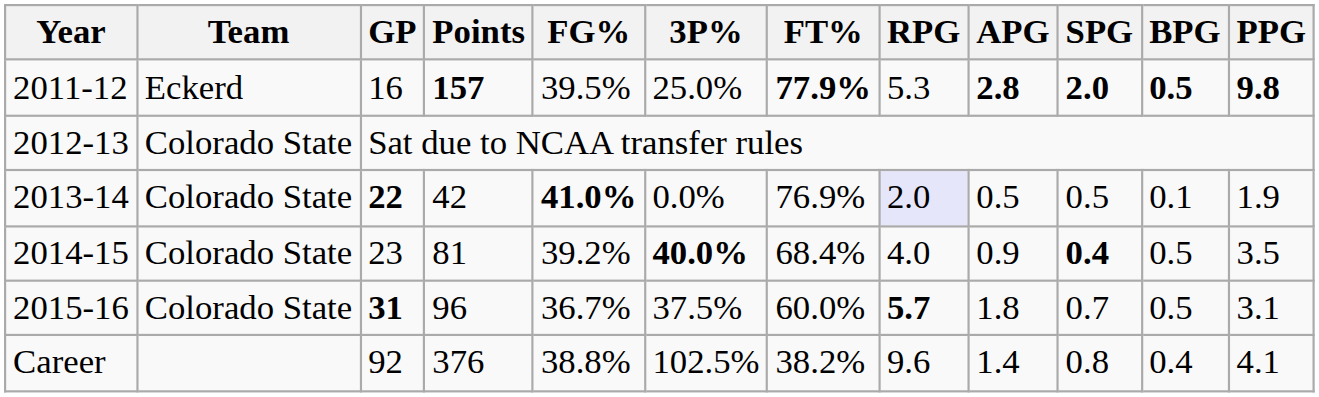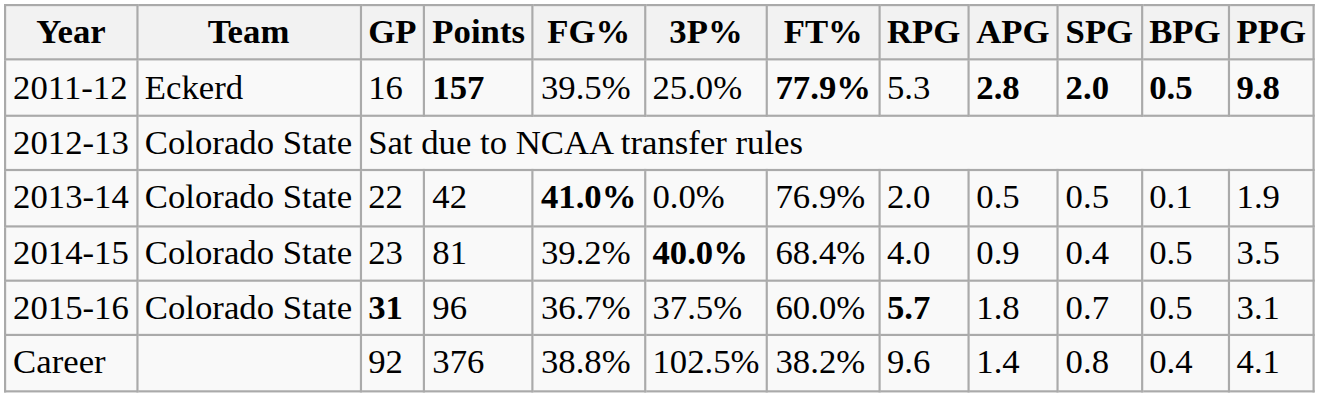(386, 197) bold -> (386, 197) normal
(909, 197) lavender background -> (909, 197) no background
(1087, 252) bold -> (1087, 252) normal
